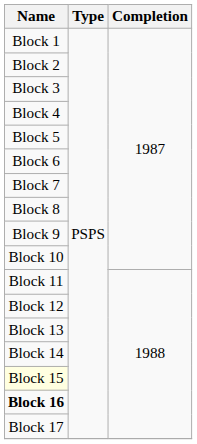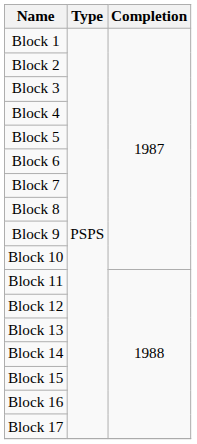(36, 378) lightyellow background -> (36, 378) no background
(36, 402) bold -> (36, 402) normal
